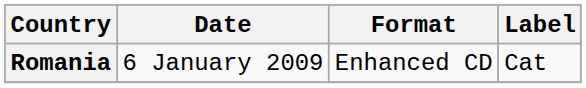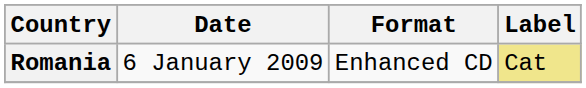(526, 63) no background -> (526, 63) khaki background
